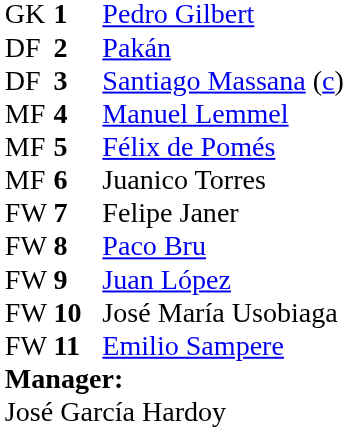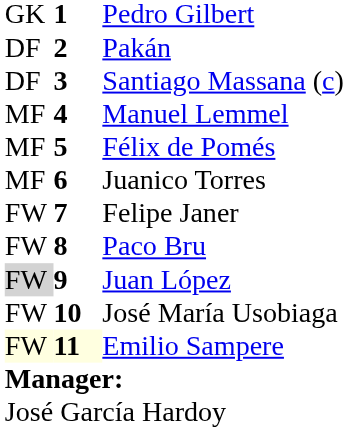(26, 279) no background -> (26, 279) lightgrey background
(26, 345) no background -> (26, 345) lightyellow background
(67, 345) no background -> (67, 345) lightyellow background
